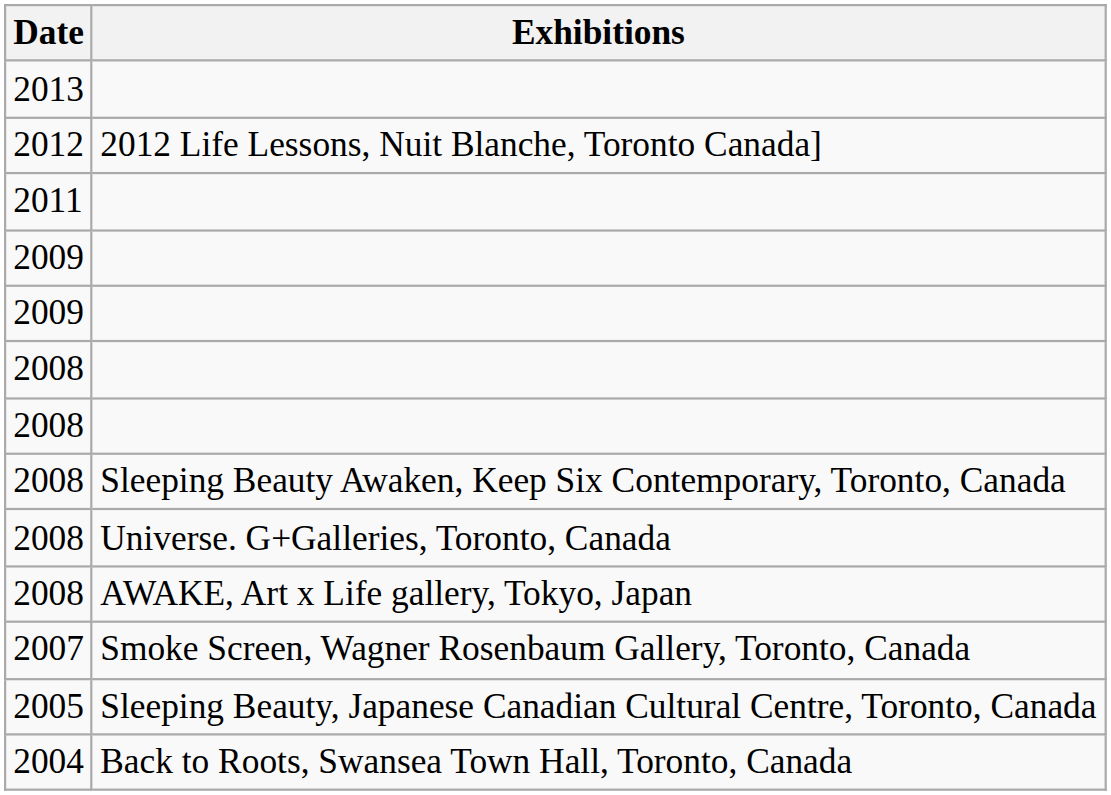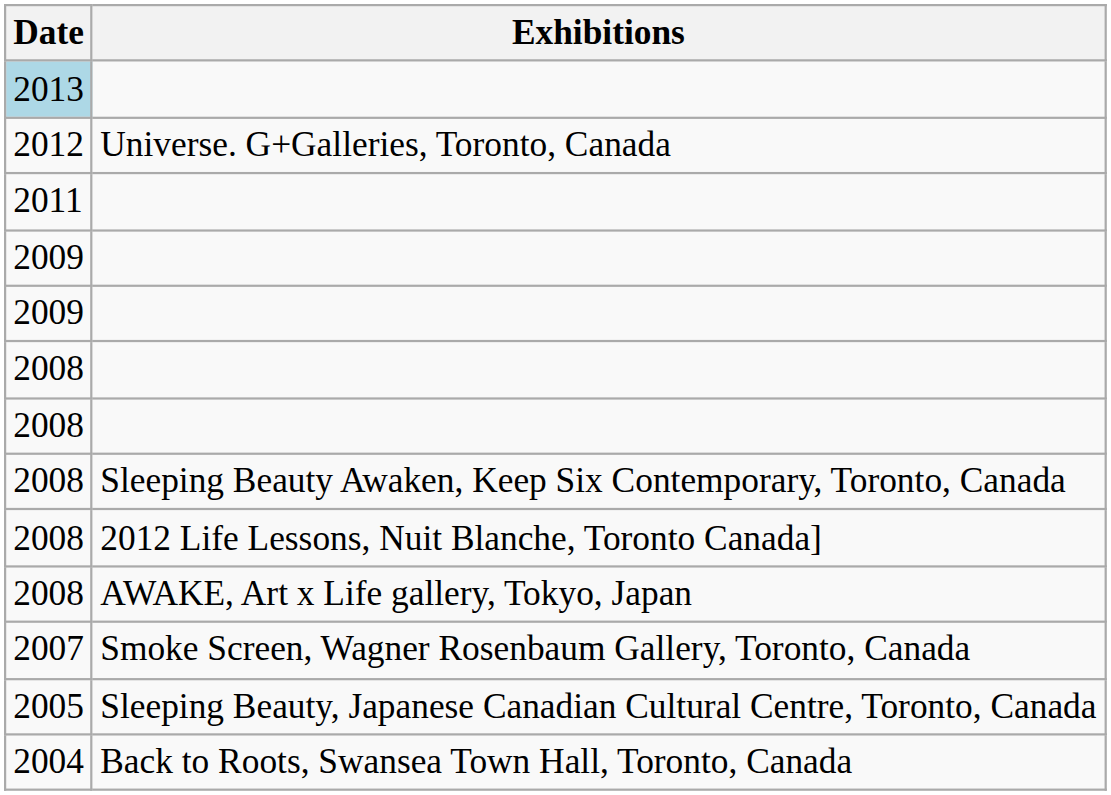(49, 88) no background -> (49, 88) lightblue background
(461, 144) 2012 Life Lessons, Nuit Blanche, Toronto Canada] -> (386, 144) Universe. G+Galleries, Toronto, Canada
(386, 537) Universe. G+Galleries, Toronto, Canada -> (461, 537) 2012 Life Lessons, Nuit Blanche, Toronto Canada]
